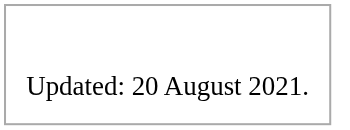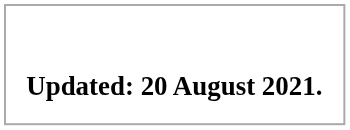(168, 86) normal -> (174, 84) bold
